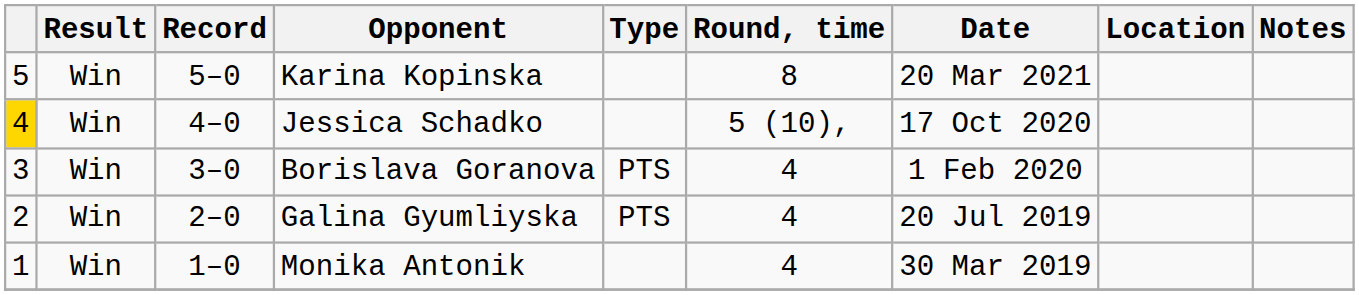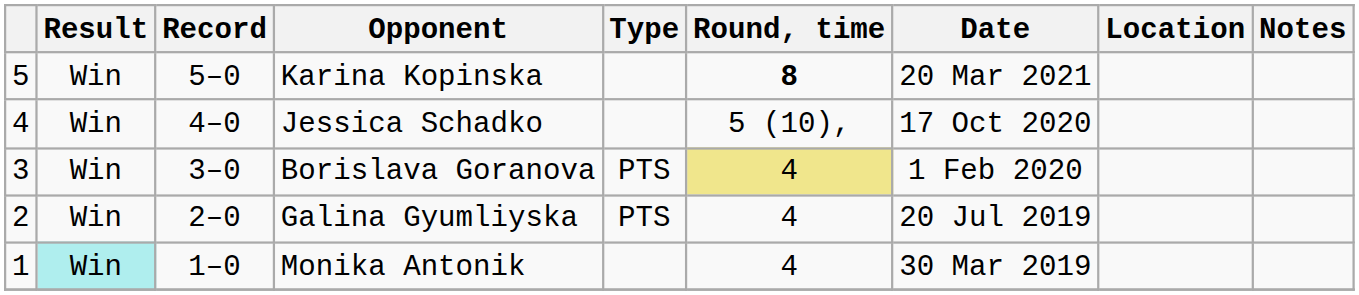(789, 76) normal -> (789, 76) bold
(21, 124) gold background -> (21, 124) no background
(789, 171) no background -> (789, 171) khaki background
(96, 266) no background -> (96, 266) paleturquoise background
